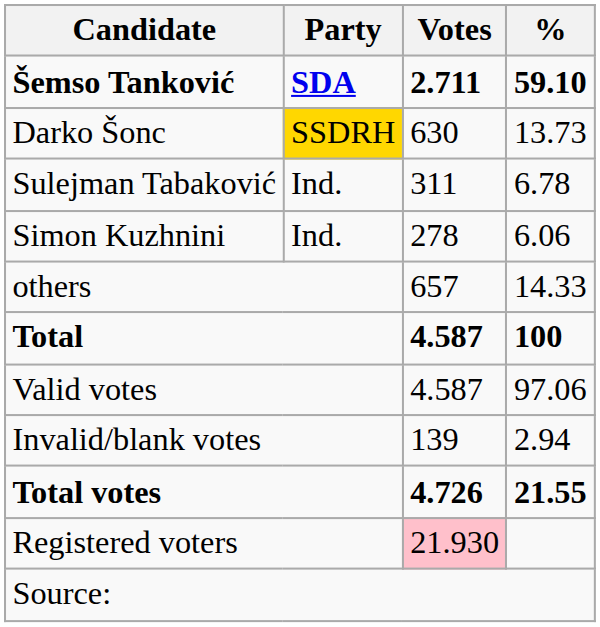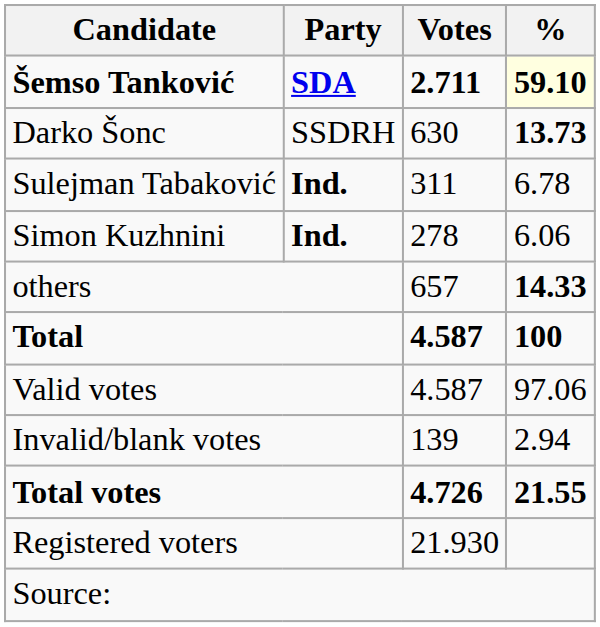(550, 81) no background -> (550, 81) lightyellow background
(343, 132) gold background -> (343, 132) no background
(550, 132) normal -> (550, 132) bold
(317, 183) normal -> (319, 183) bold
(317, 235) normal -> (319, 235) bold
(550, 286) normal -> (550, 286) bold
(455, 542) pink background -> (455, 542) no background
